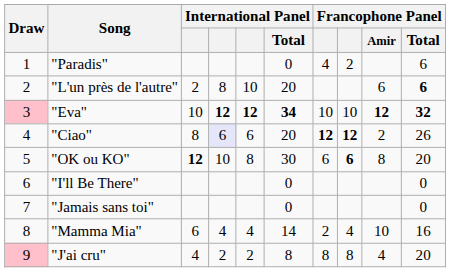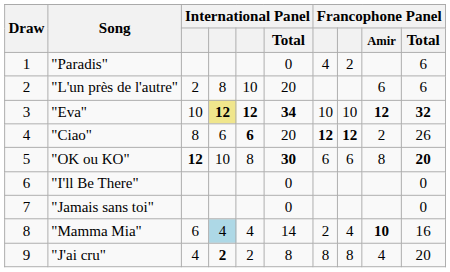(423, 87) bold -> (423, 87) normal
(26, 111) pink background -> (26, 111) no background
(223, 111) no background -> (223, 111) khaki background
(223, 135) lavender background -> (223, 135) no background
(250, 135) normal -> (250, 135) bold
(288, 159) normal -> (288, 159) bold
(350, 159) bold -> (350, 159) normal
(423, 159) normal -> (423, 159) bold
(223, 231) no background -> (223, 231) lightblue background
(382, 231) normal -> (382, 231) bold
(26, 254) pink background -> (26, 254) no background
(223, 254) normal -> (223, 254) bold
